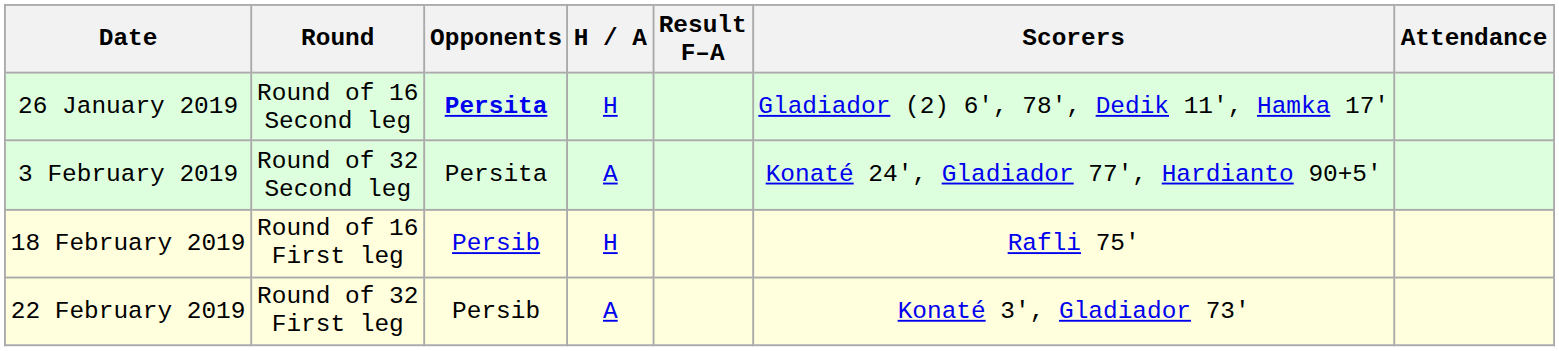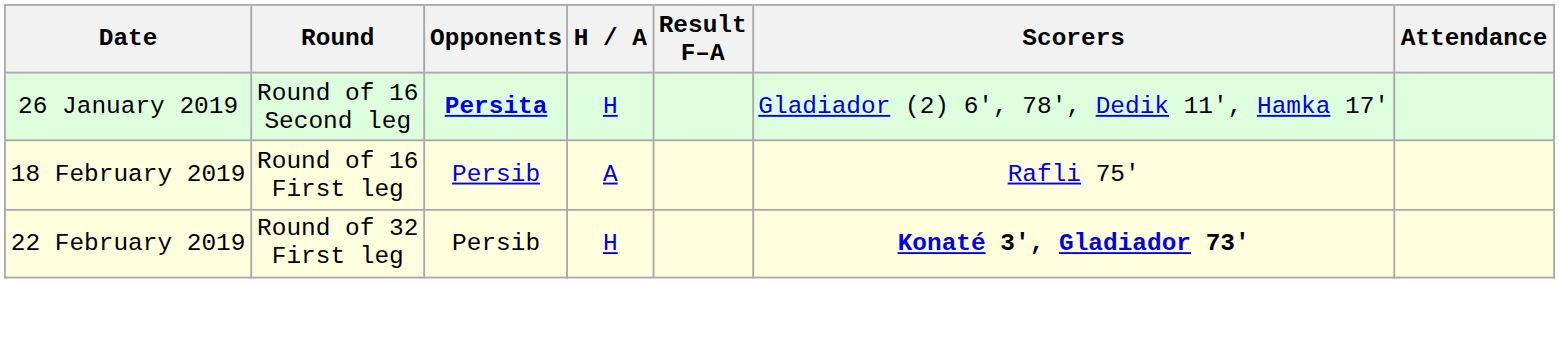- row: (128, 175)
(610, 243) H -> (610, 175) A
(610, 311) A -> (610, 243) H
(1074, 311) normal -> (1074, 243) bold
